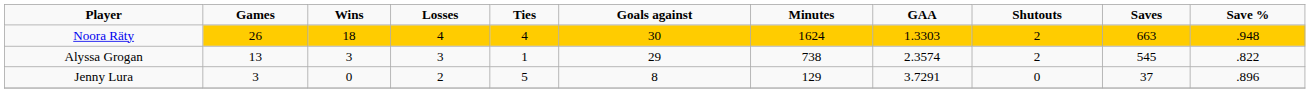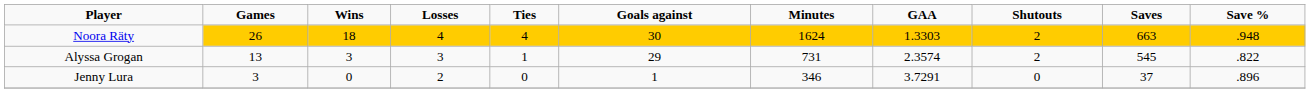(811, 56) 738 -> (811, 56) 731
(524, 77) 5 -> (524, 77) 0
(655, 77) 8 -> (655, 77) 1
(811, 77) 129 -> (811, 77) 346
